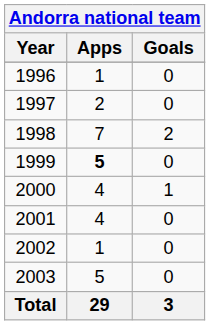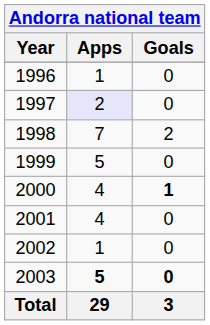(99, 104) no background -> (99, 104) lavender background
(99, 162) bold -> (99, 162) normal
(169, 190) normal -> (169, 190) bold
(99, 276) normal -> (99, 276) bold
(169, 276) normal -> (169, 276) bold
